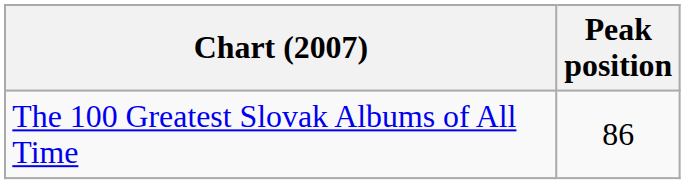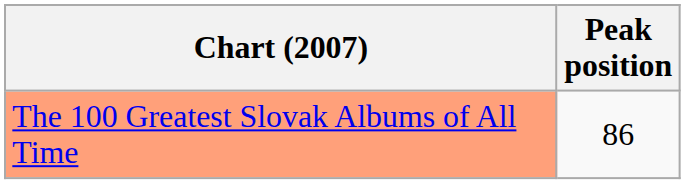(264, 133) no background -> (264, 133) lightsalmon background
